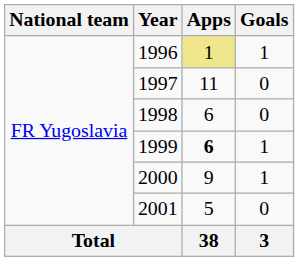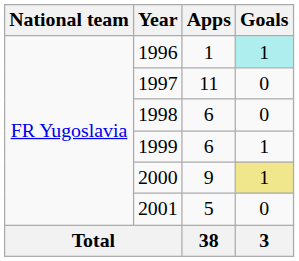(209, 51) khaki background -> (209, 51) no background
(264, 51) no background -> (264, 51) paleturquoise background
(209, 146) bold -> (209, 146) normal
(264, 177) no background -> (264, 177) khaki background
